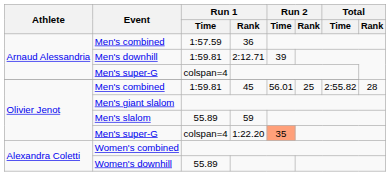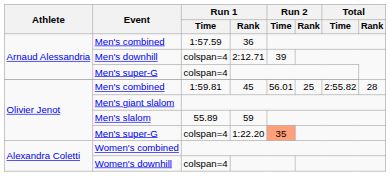(206, 57) 1:59.81 -> (206, 57) colspan=4
(206, 164) 55.89 -> (206, 164) colspan=4
